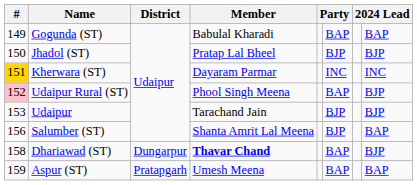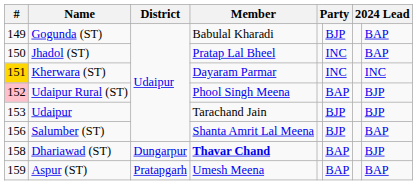(337, 33) BAP -> (335, 33) BJP
(335, 53) BJP -> (336, 53) INC
(375, 53) BJP -> (377, 53) BAP
